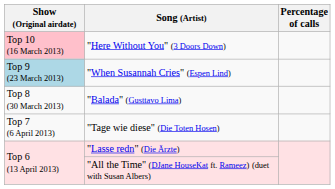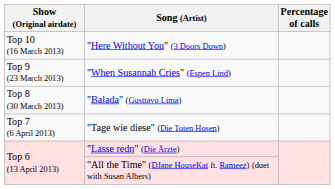(35, 45) pink background -> (35, 45) no background
(35, 72) lightblue background -> (35, 72) no background
